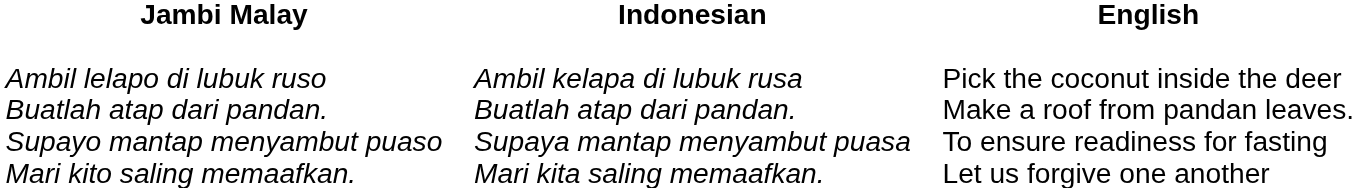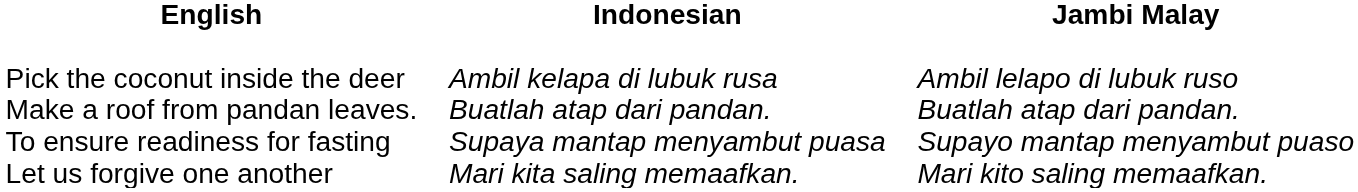columns swapped: (224, 15) <-> (1148, 15)
